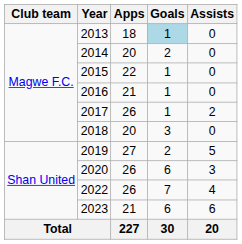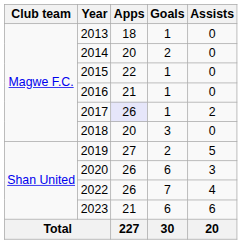(167, 33) lightblue background -> (167, 33) no background
(129, 111) no background -> (129, 111) lavender background
